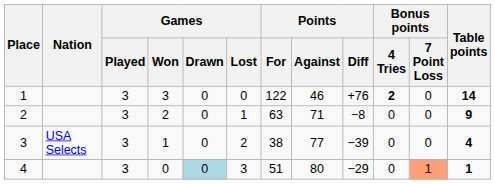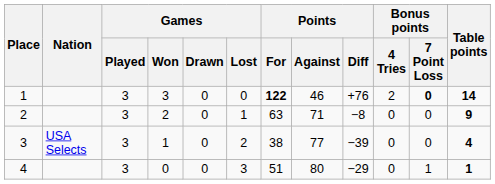(276, 96) normal -> (276, 96) bold
(391, 96) bold -> (391, 96) normal
(428, 96) normal -> (428, 96) bold
(205, 169) lightblue background -> (205, 169) no background
(428, 169) lightsalmon background -> (428, 169) no background
